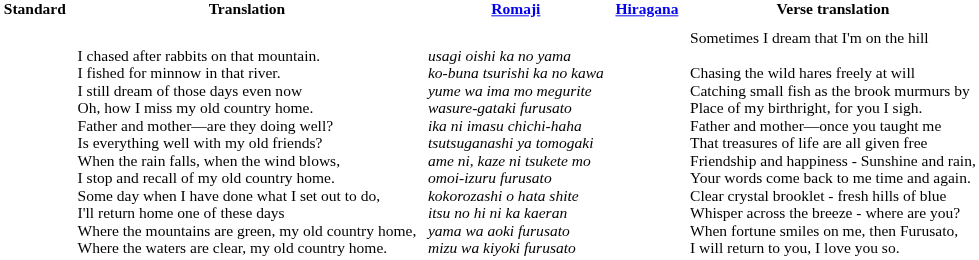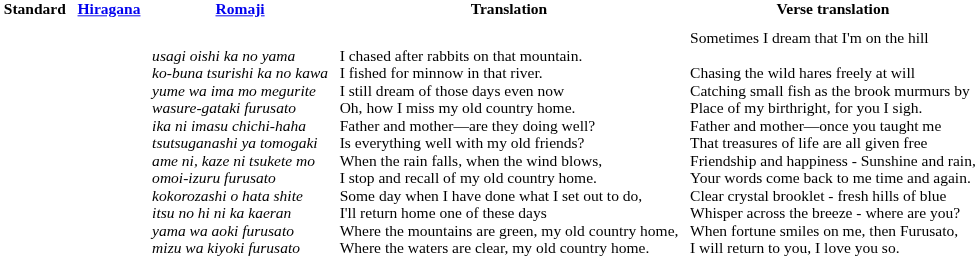columns swapped: (647, 9) <-> (247, 9)
